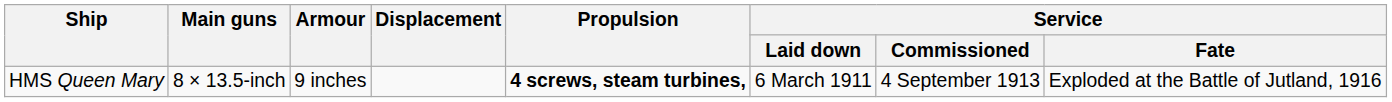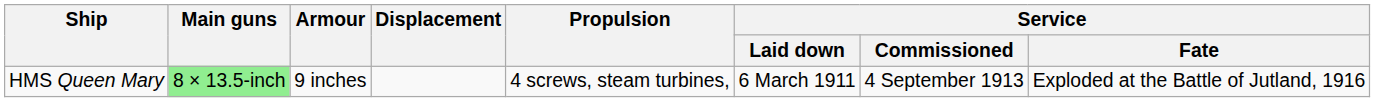(229, 81) no background -> (229, 81) lightgreen background
(628, 81) bold -> (620, 81) normal
